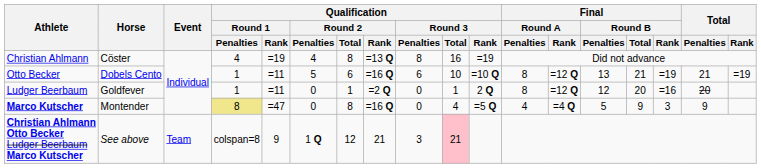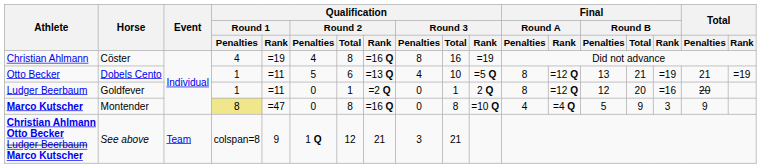(380, 59) =13 Q -> (380, 59) =16 Q
(380, 75) =16 Q -> (380, 75) =13 Q
(419, 75) 6 -> (419, 75) 4
(485, 75) =10 Q -> (485, 75) =5 Q
(456, 106) 4 -> (456, 106) 8
(485, 106) =5 Q -> (485, 106) =10 Q
(456, 139) pink background -> (456, 139) no background
